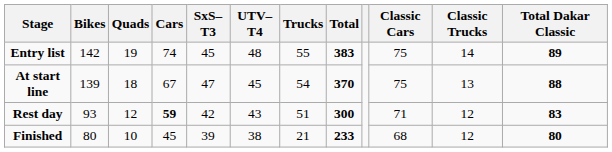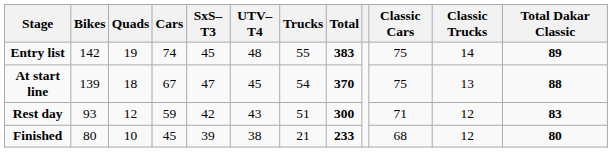(169, 113) bold -> (169, 113) normal
